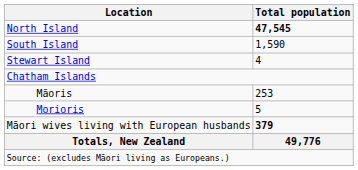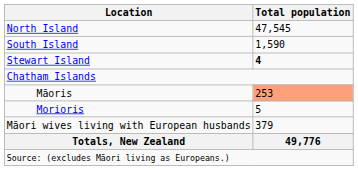(273, 29) bold -> (273, 29) normal
(258, 61) normal -> (258, 61) bold
(264, 93) no background -> (264, 93) lightsalmon background
(264, 125) bold -> (264, 125) normal
